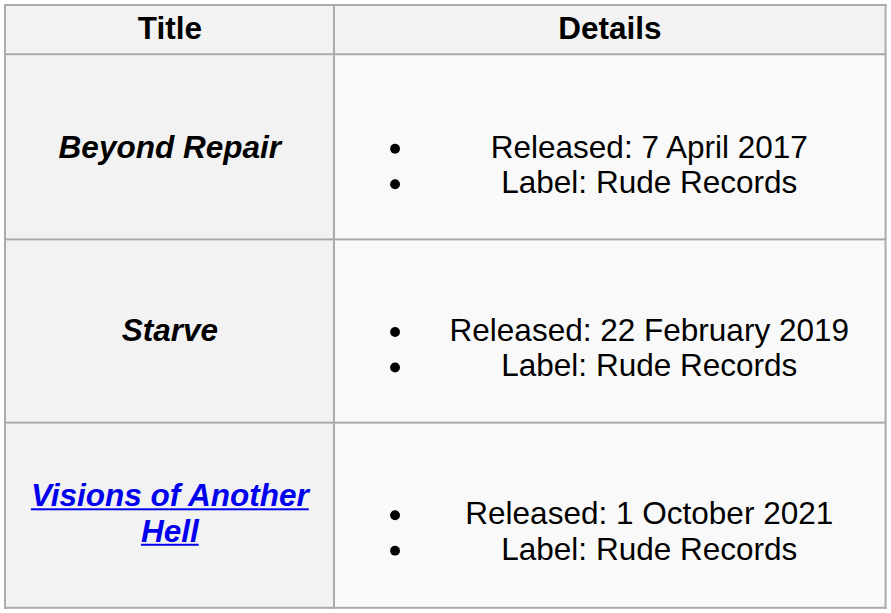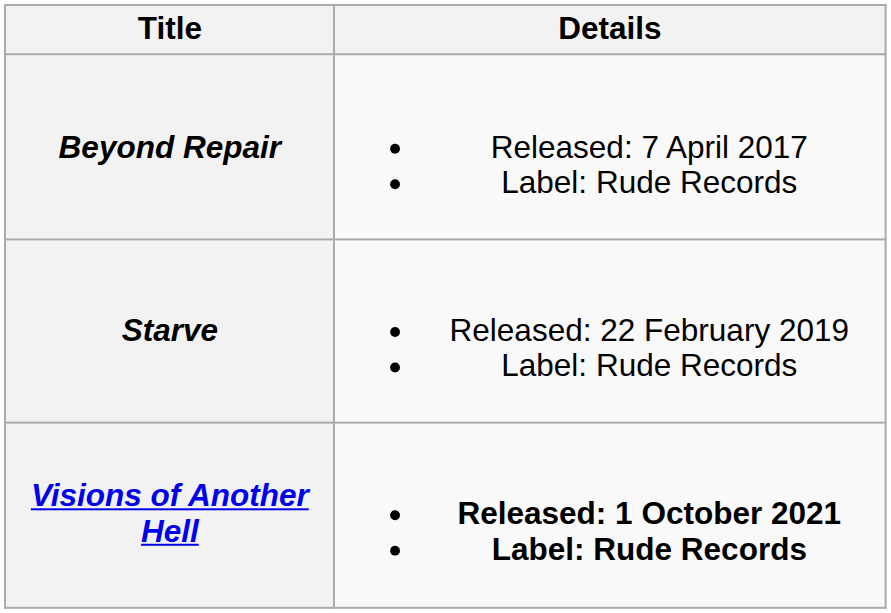(610, 533) normal -> (610, 533) bold
